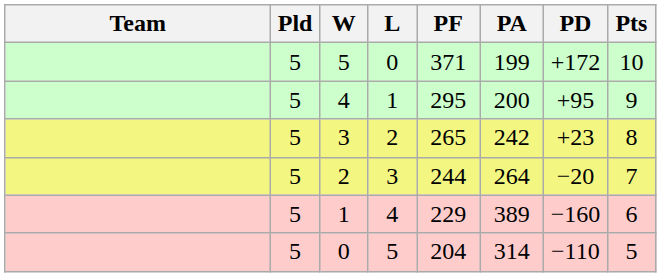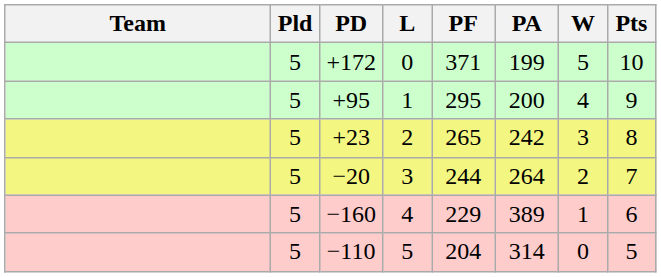columns swapped: (344, 23) <-> (575, 23)
